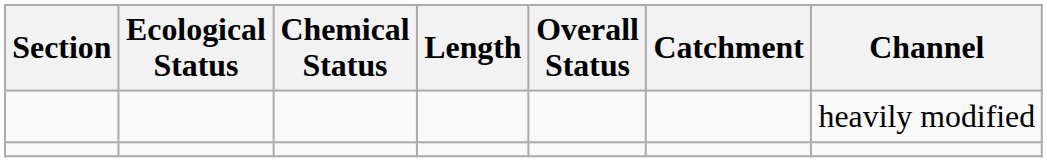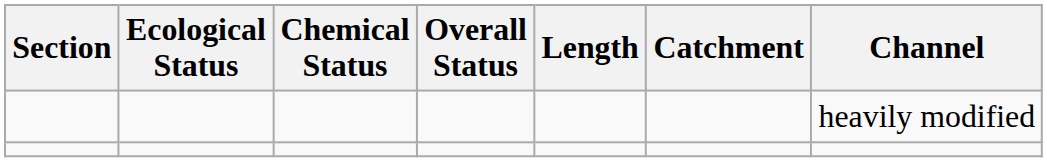columns swapped: (588, 47) <-> (473, 47)
